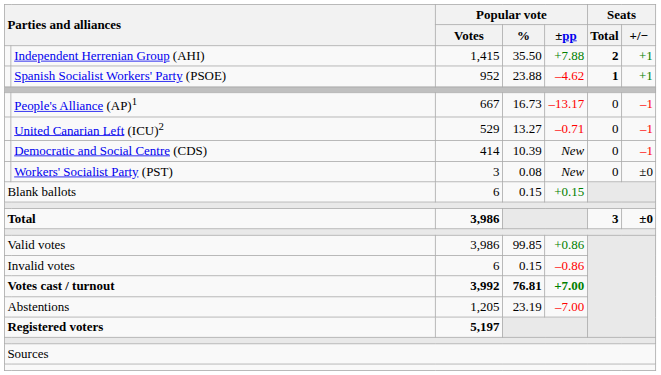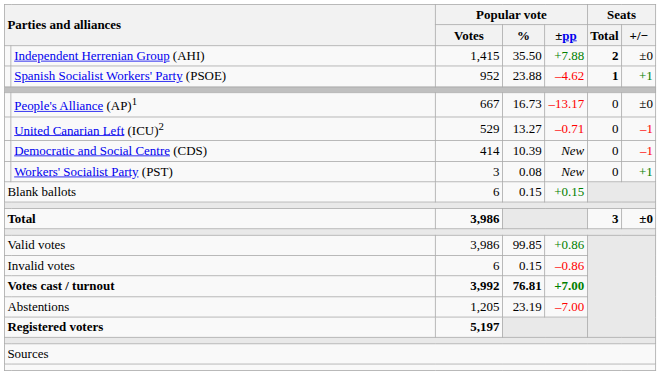(646, 55) +1 -> (646, 55) ±0
(646, 104) –1 -> (646, 104) ±0
(646, 171) ±0 -> (646, 171) +1
